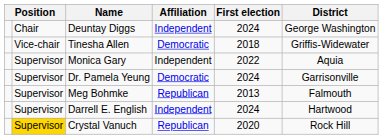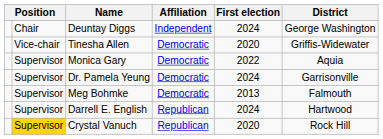(248, 45) 2018 -> (248, 45) 2020
(183, 61) Independent -> (183, 61) Democratic
(183, 93) Republican -> (183, 93) Democratic
(183, 110) Independent -> (183, 110) Republican
